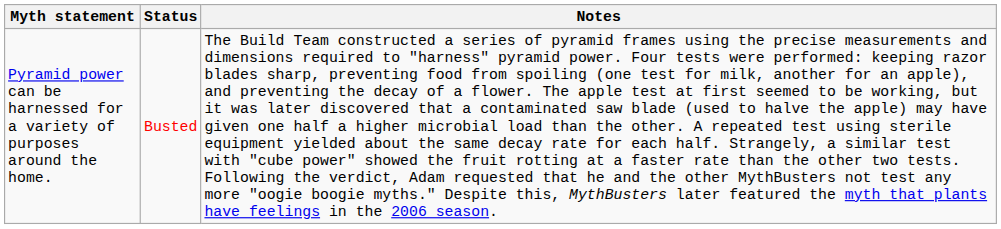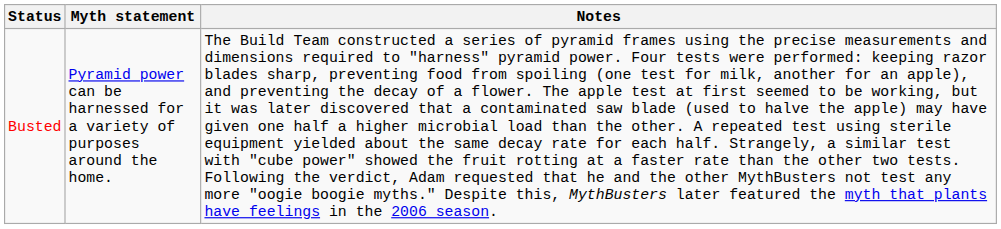columns swapped: (73, 17) <-> (171, 17)
